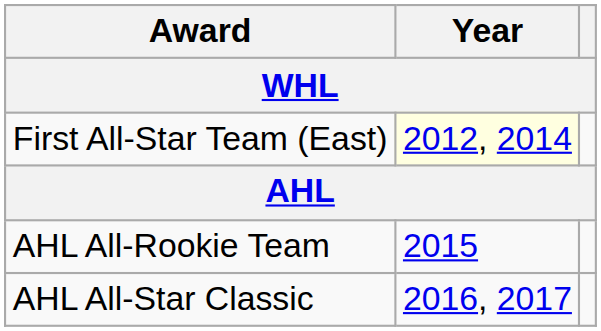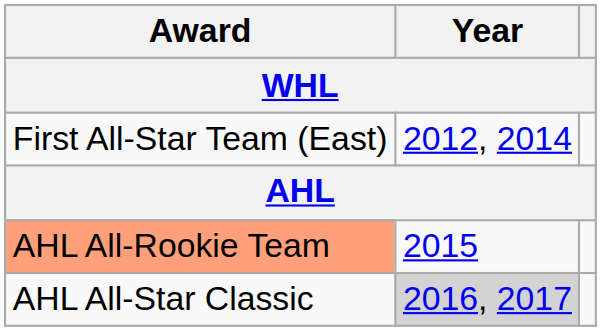(487, 138) lightyellow background -> (487, 138) no background
(171, 245) no background -> (171, 245) lightsalmon background
(487, 298) no background -> (487, 298) lightgrey background
